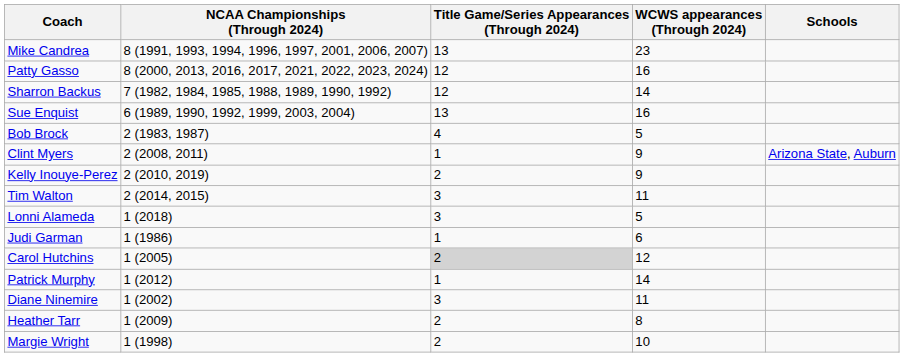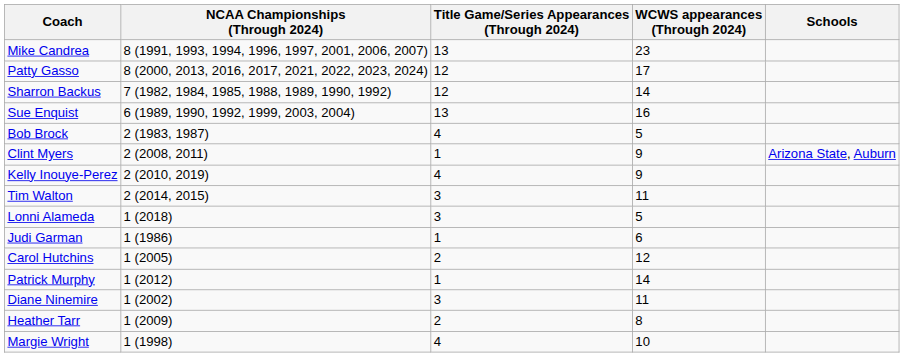(643, 71) 16 -> (643, 71) 17
(438, 175) 2 -> (438, 175) 4
(438, 258) lightgrey background -> (438, 258) no background
(438, 341) 2 -> (438, 341) 4
